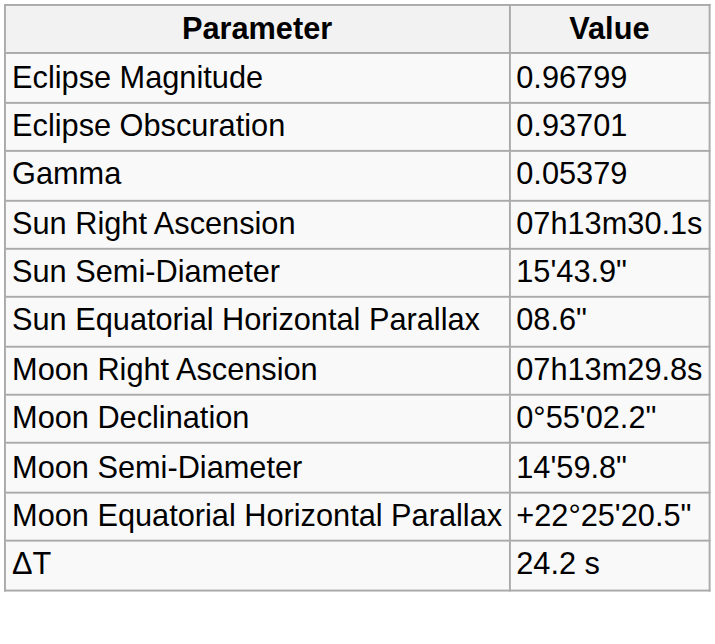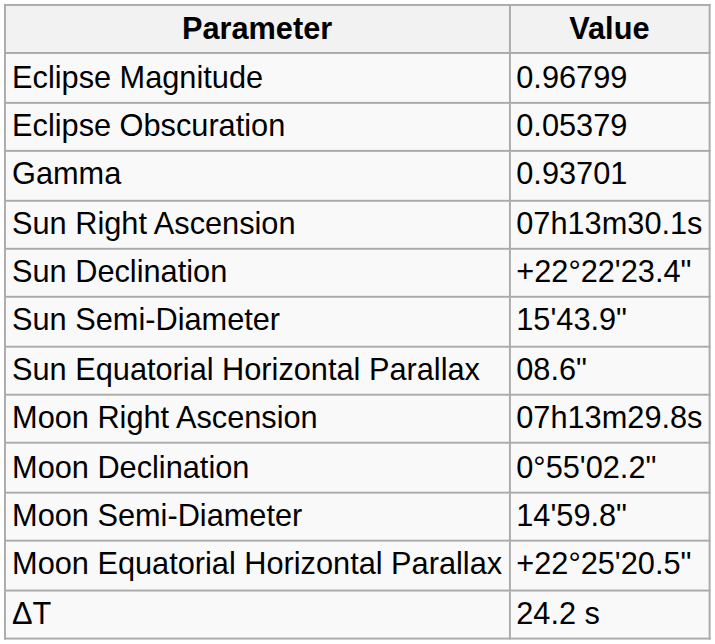(572, 126) 0.93701 -> (572, 126) 0.05379
(572, 175) 0.05379 -> (572, 175) 0.93701
+ row: (120, 272)
